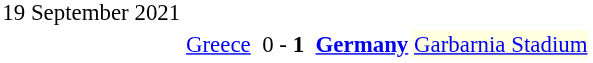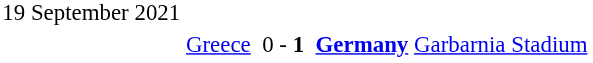(501, 44) lightyellow background -> (501, 44) no background
